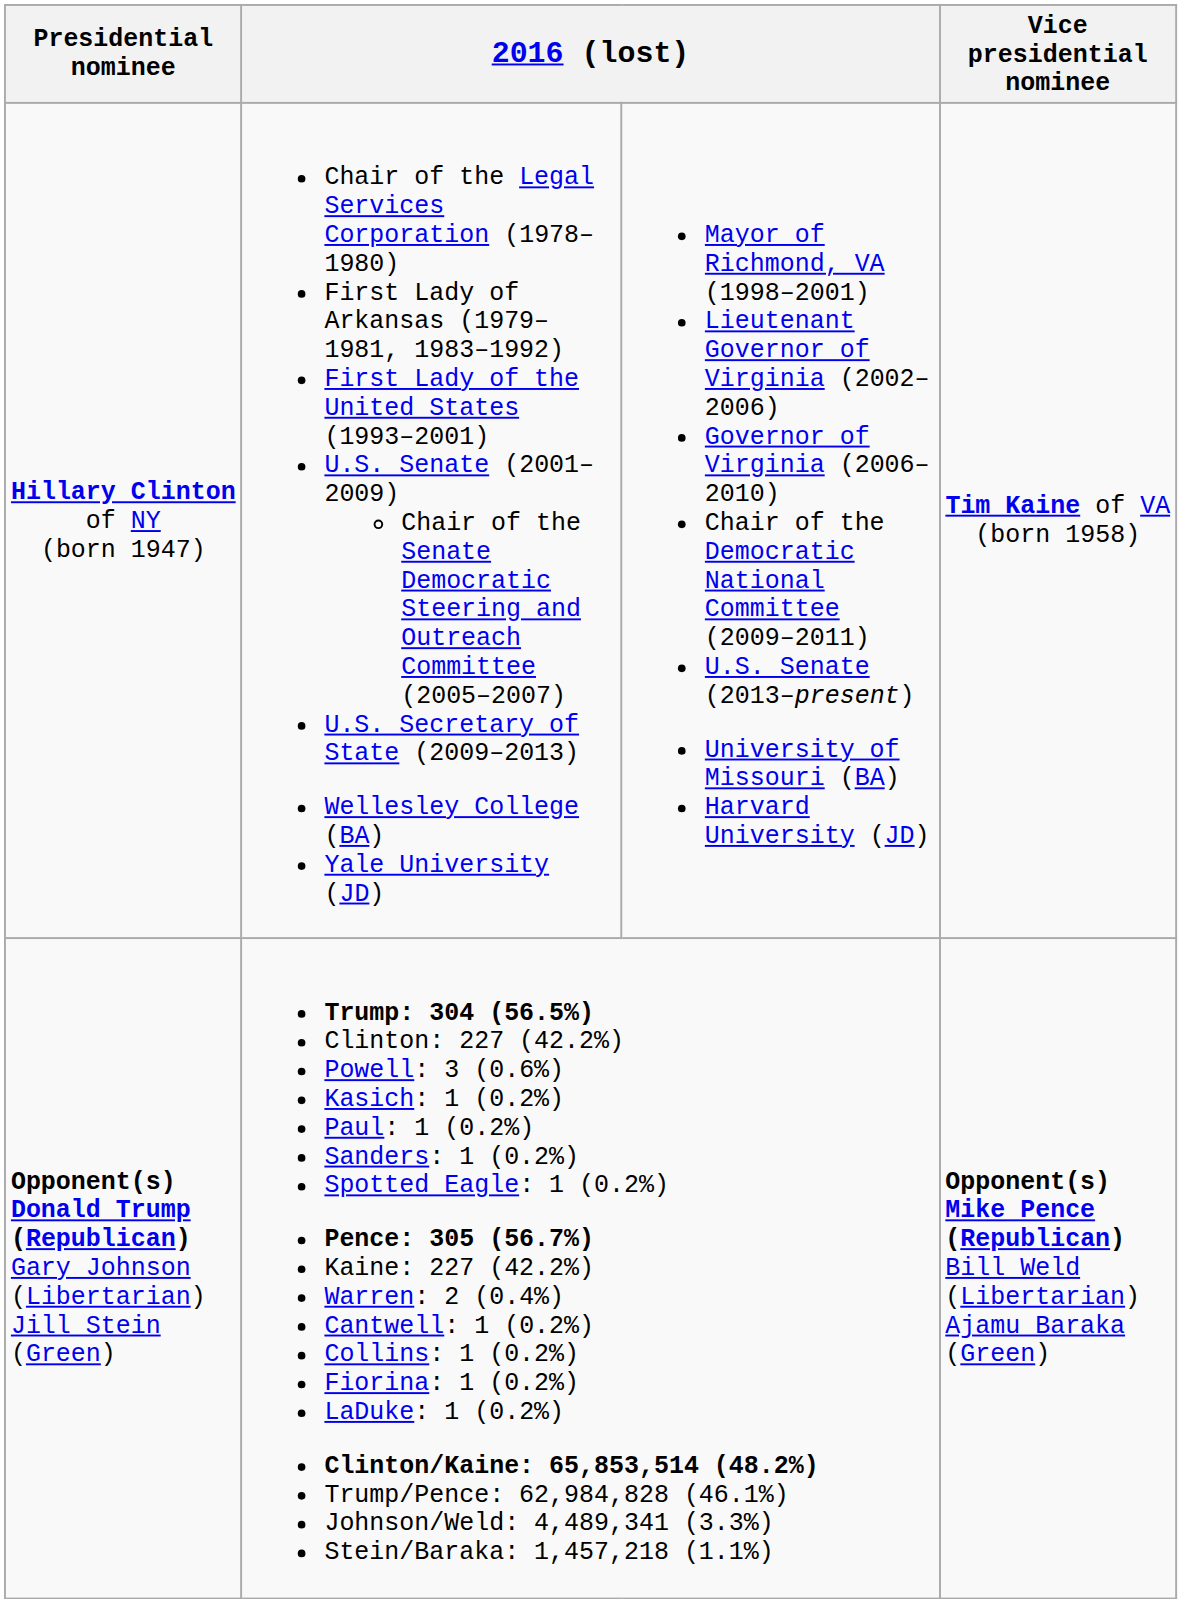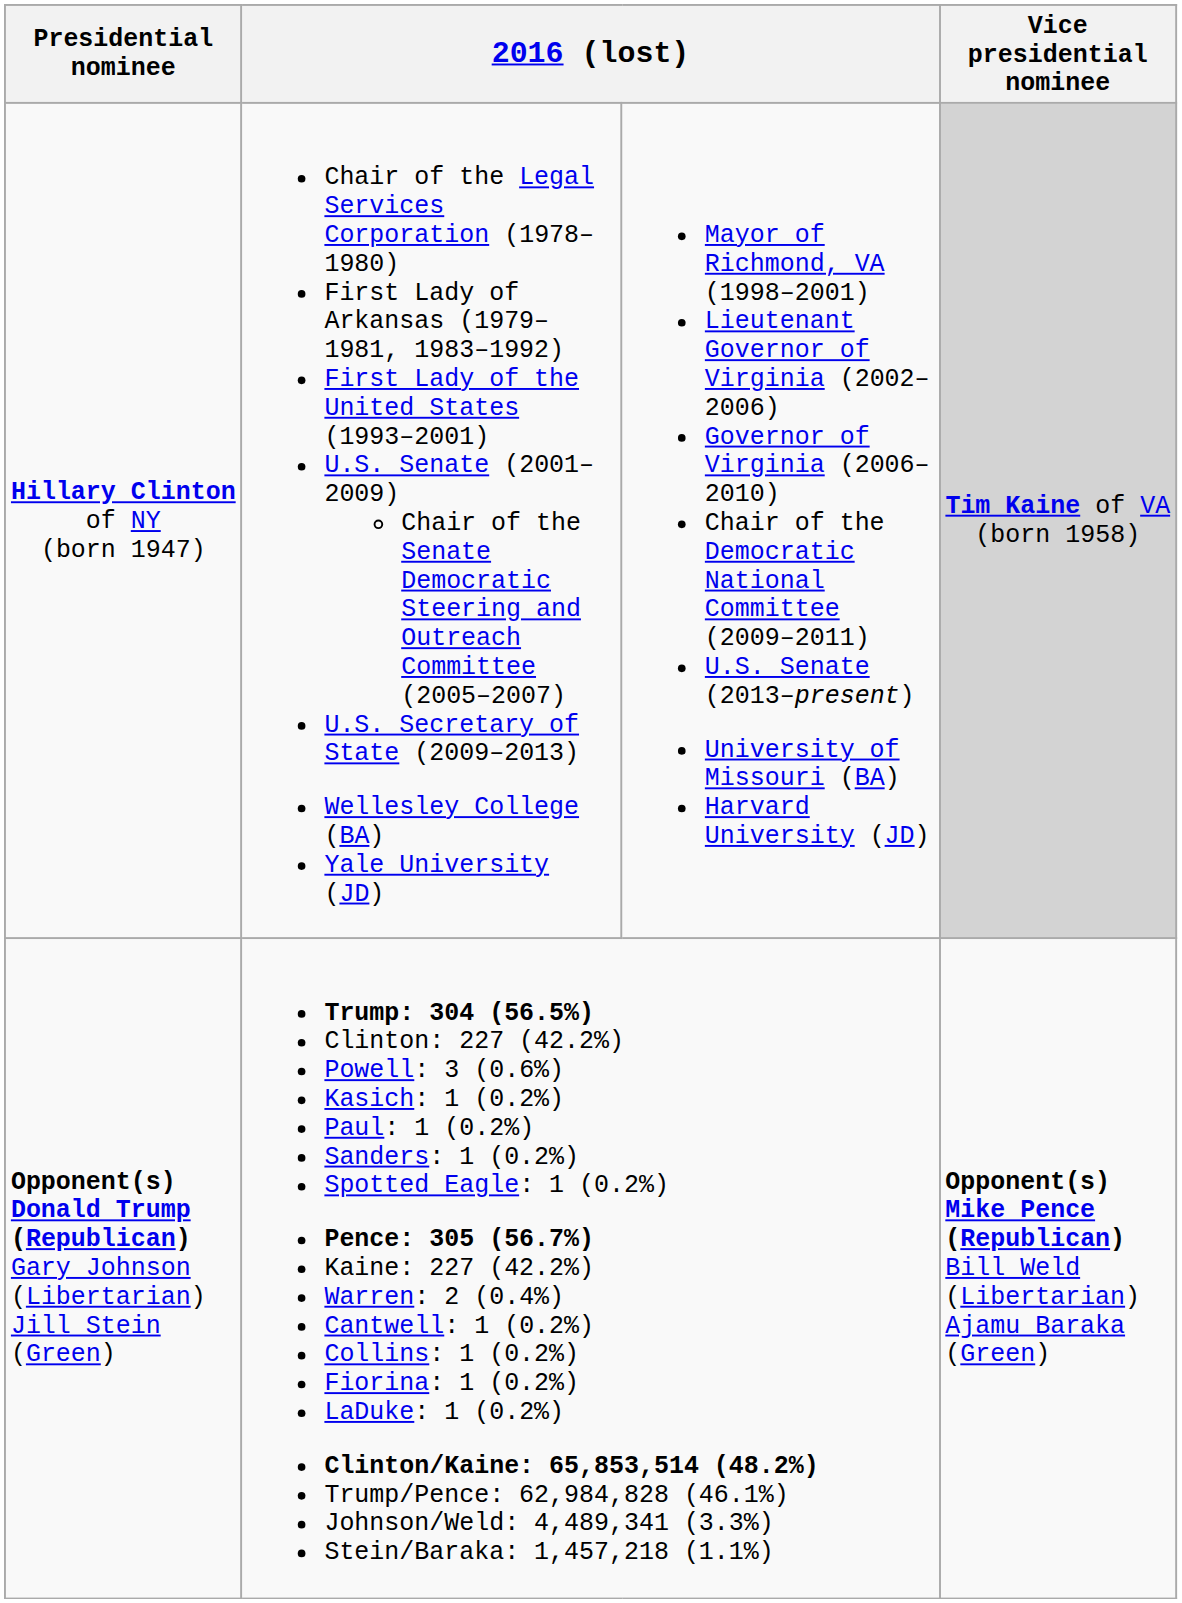(1058, 521) no background -> (1058, 521) lightgrey background
